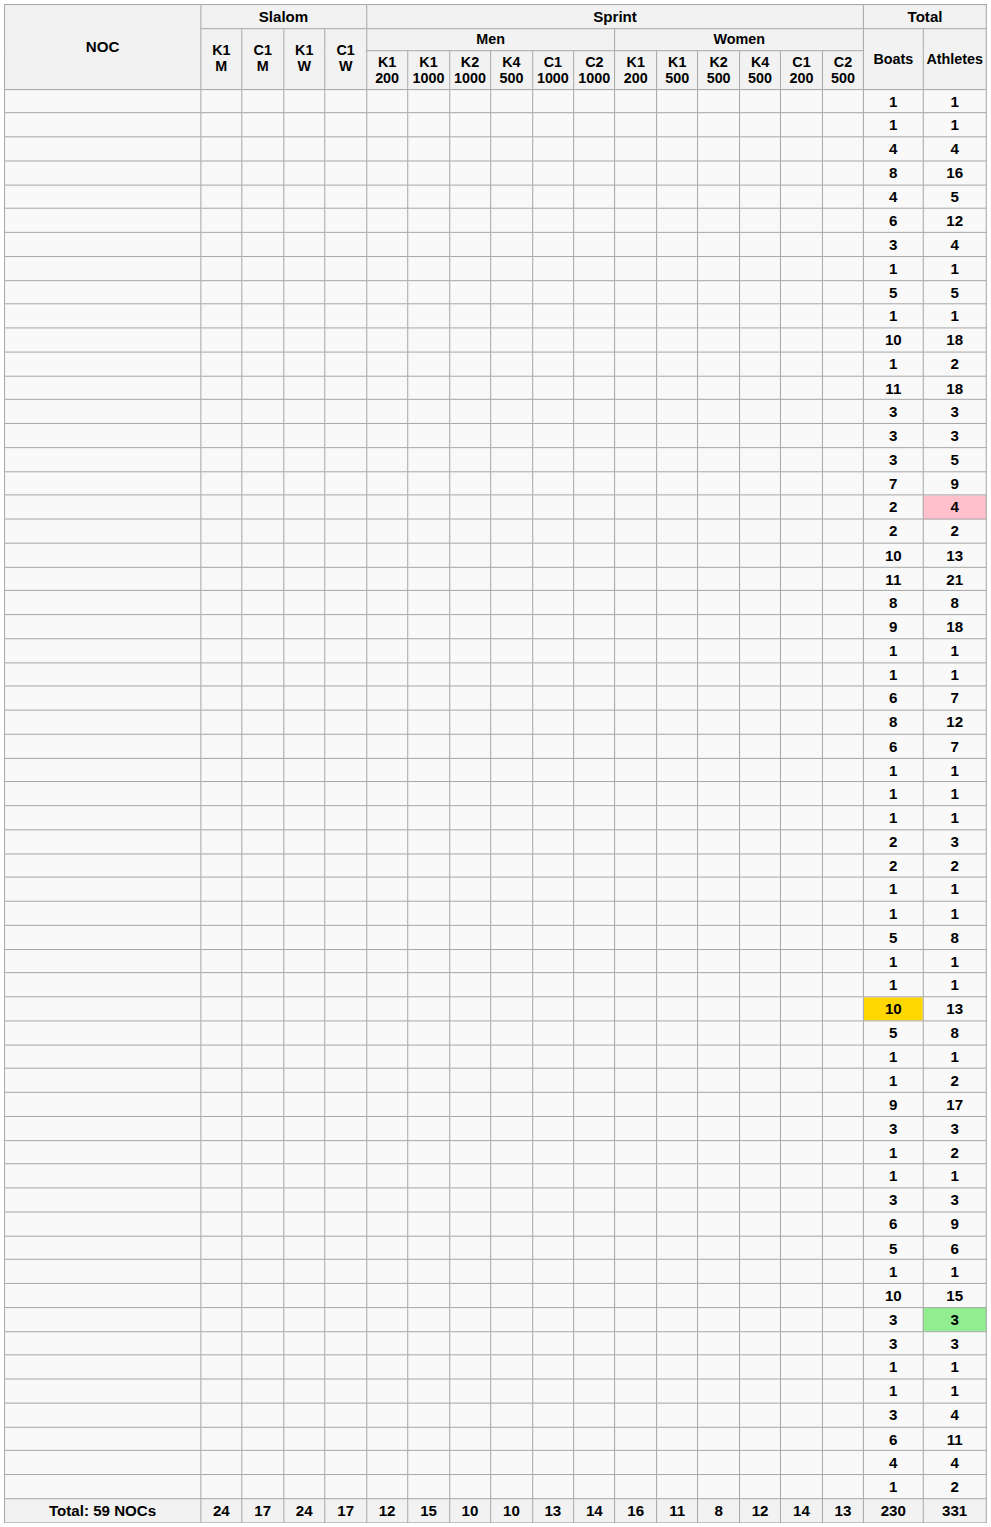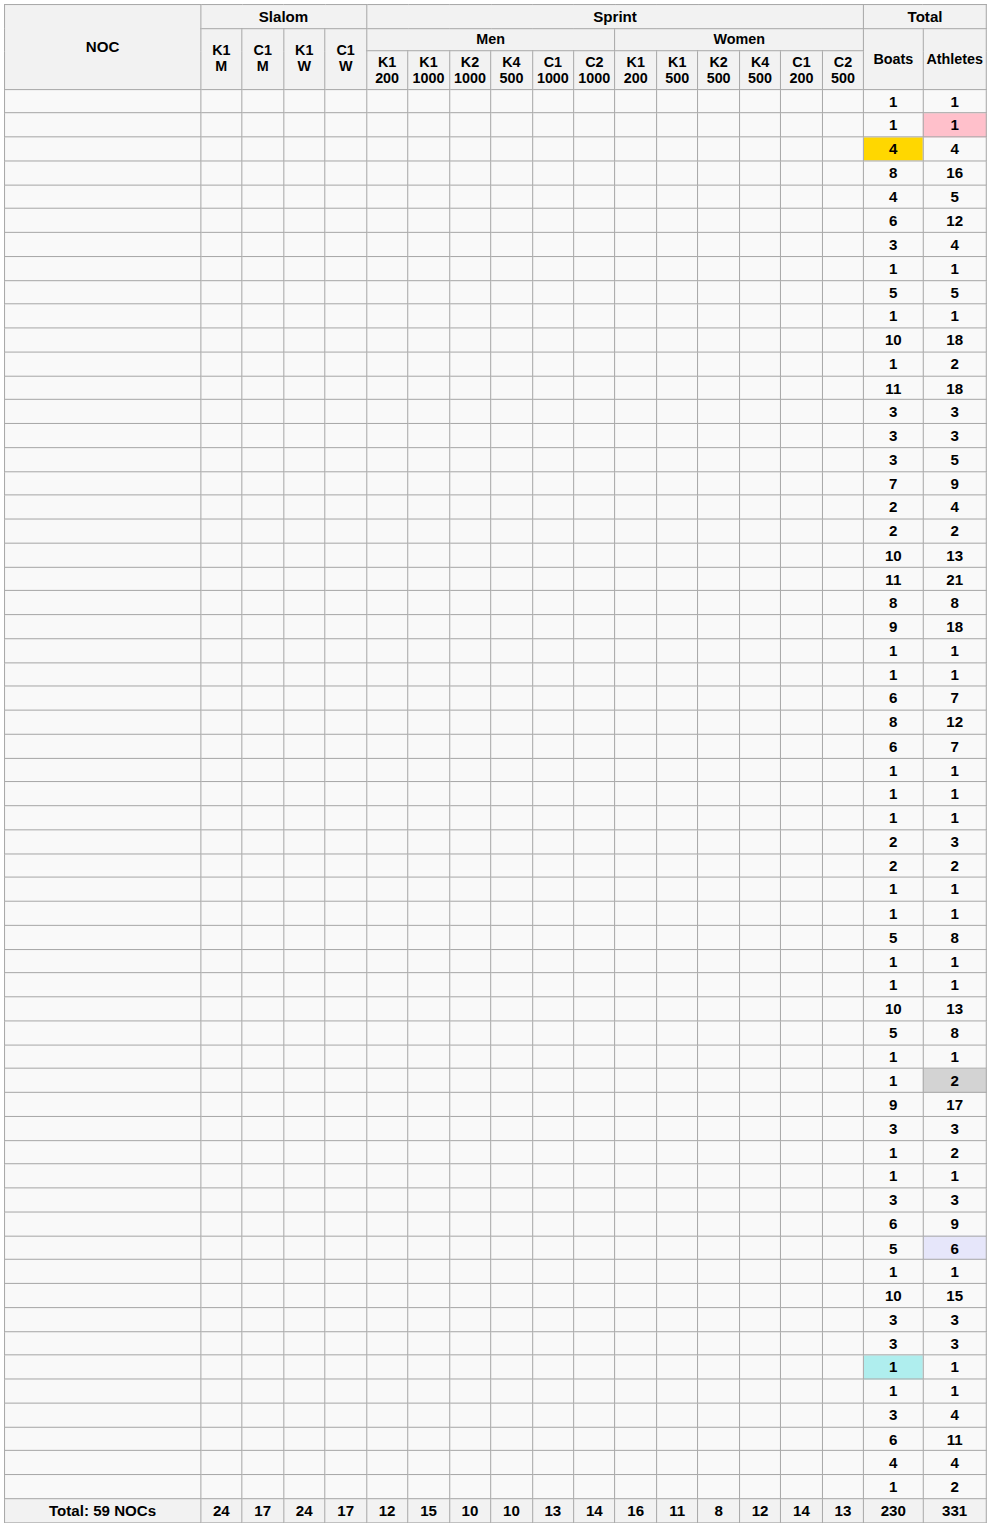(955, 125) no background -> (955, 125) pink background
(893, 149) no background -> (893, 149) gold background
(955, 508) pink background -> (955, 508) no background
(893, 1009) gold background -> (893, 1009) no background
(955, 1081) no background -> (955, 1081) lightgrey background
(955, 1248) no background -> (955, 1248) lavender background
(955, 1320) lightgreen background -> (955, 1320) no background
(893, 1368) no background -> (893, 1368) paleturquoise background
